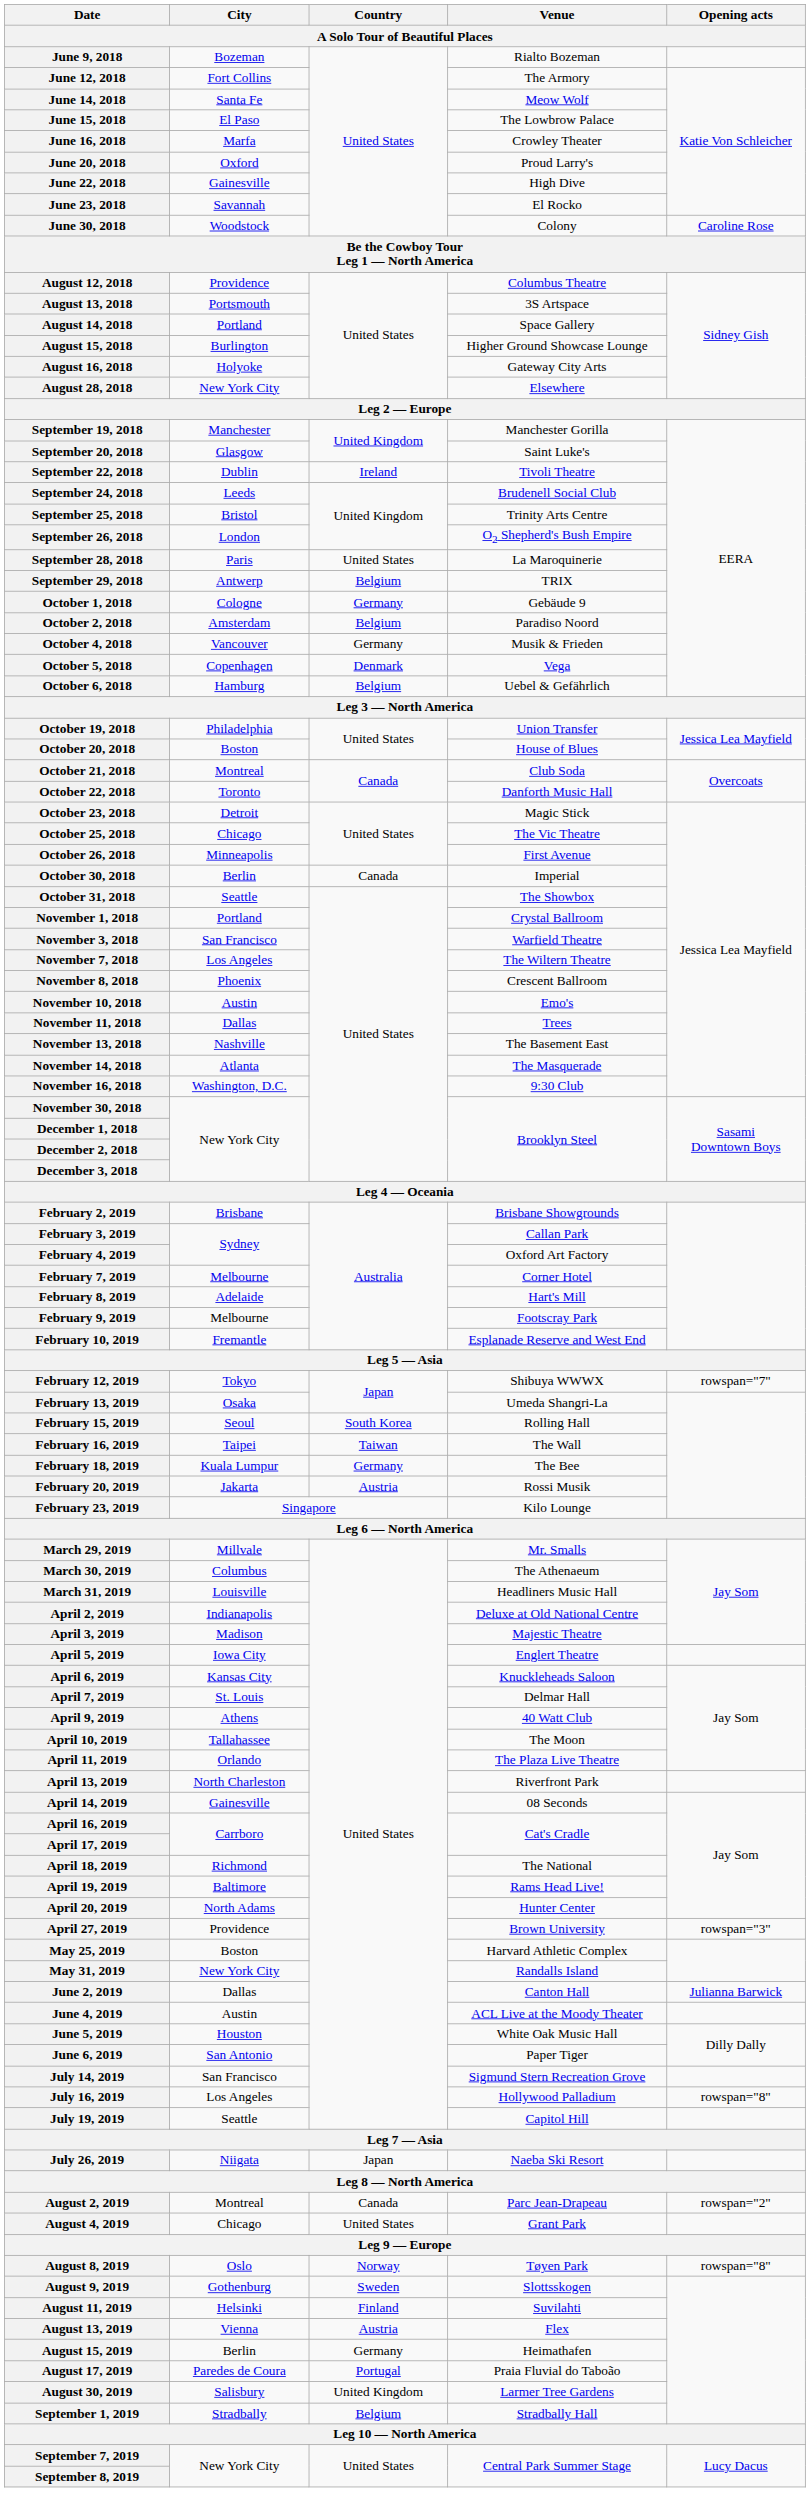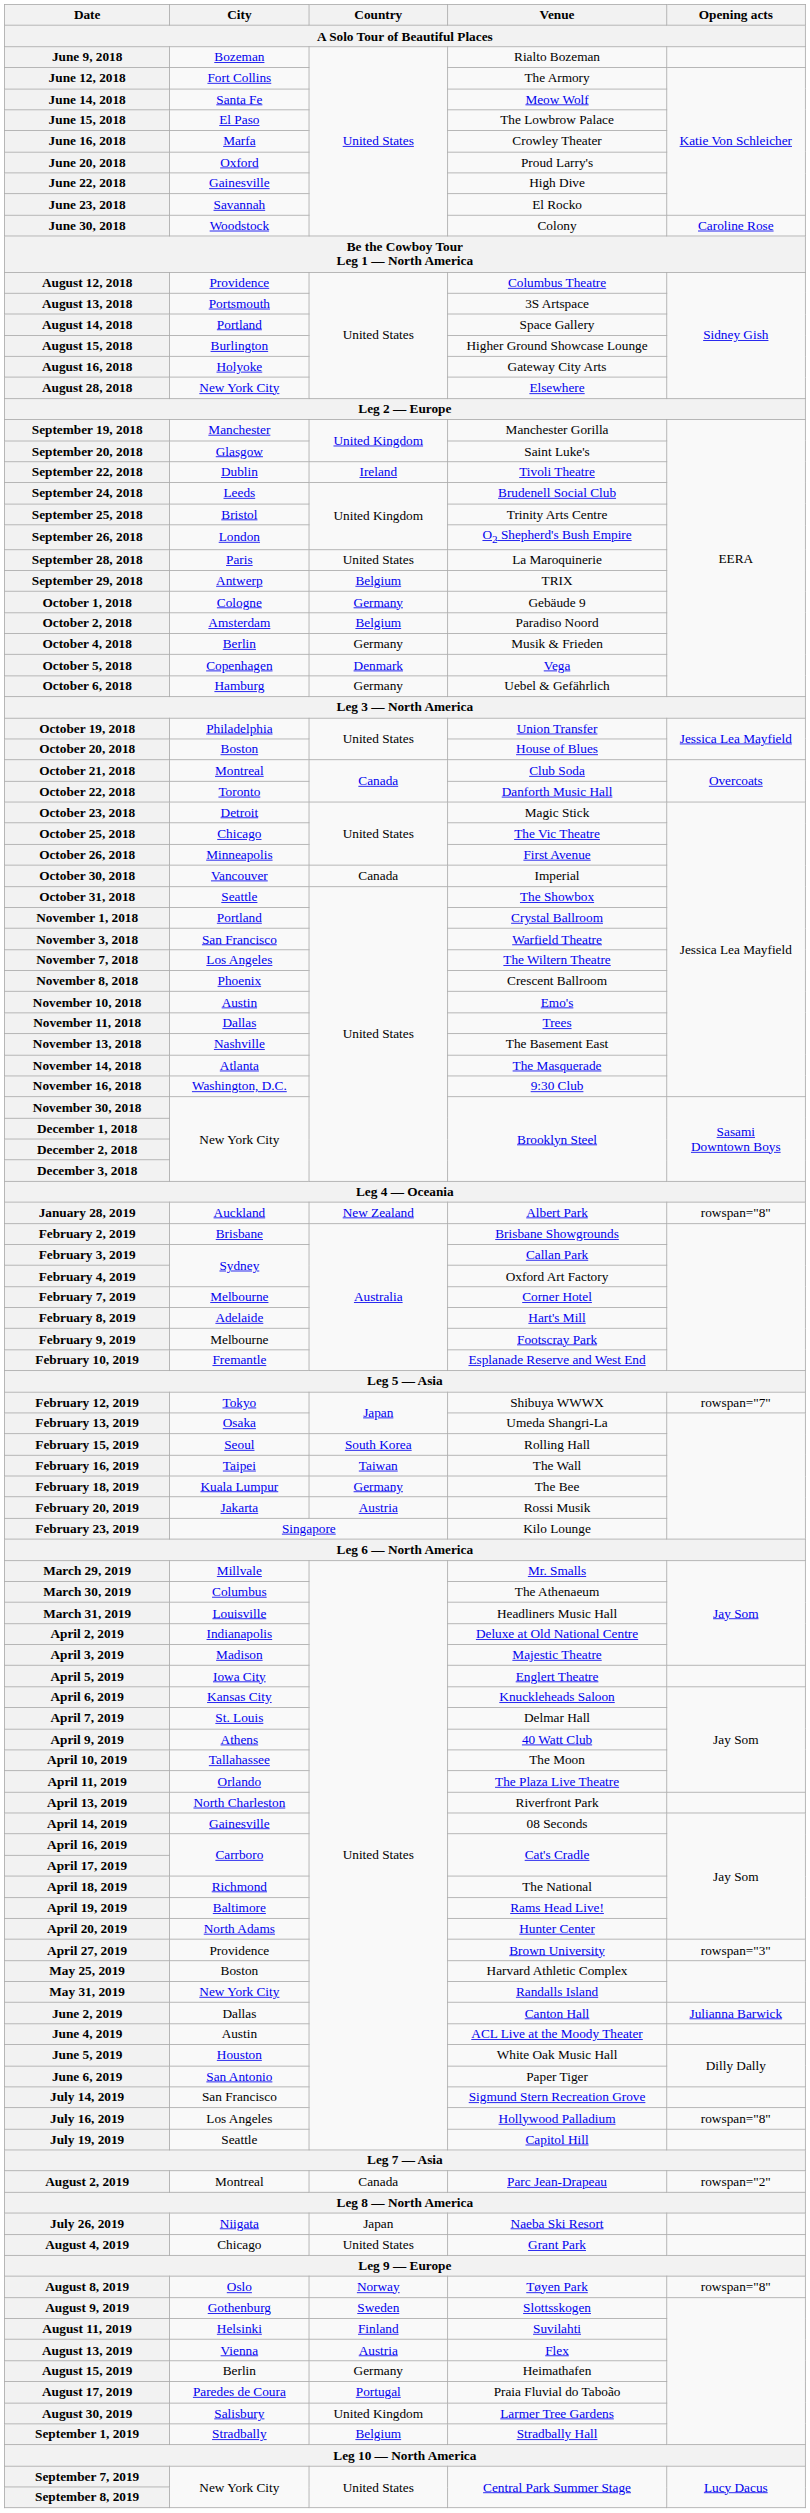(239, 644) Vancouver -> (239, 644) Berlin
(378, 686) Belgium -> (378, 686) Germany
(239, 875) Berlin -> (239, 875) Vancouver
+ row: (87, 1212)
rows swapped: (87, 2160) <-> (87, 2202)
